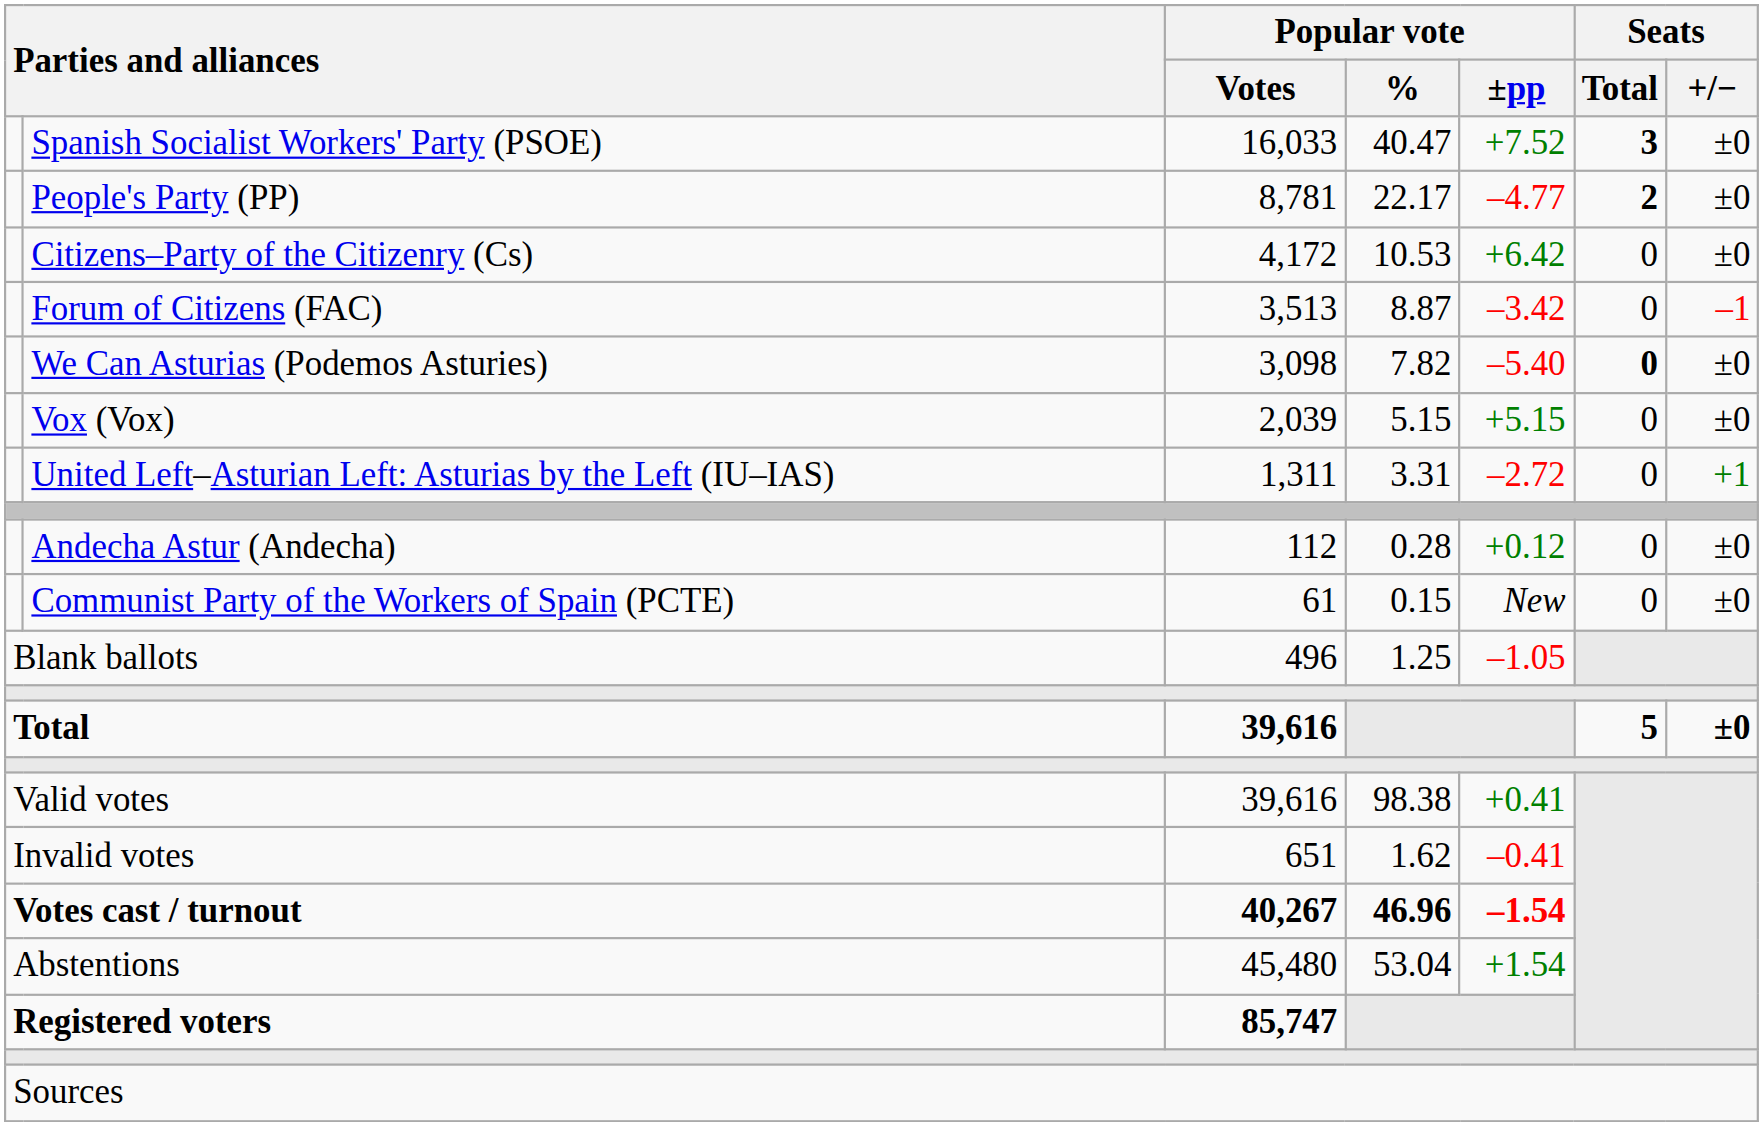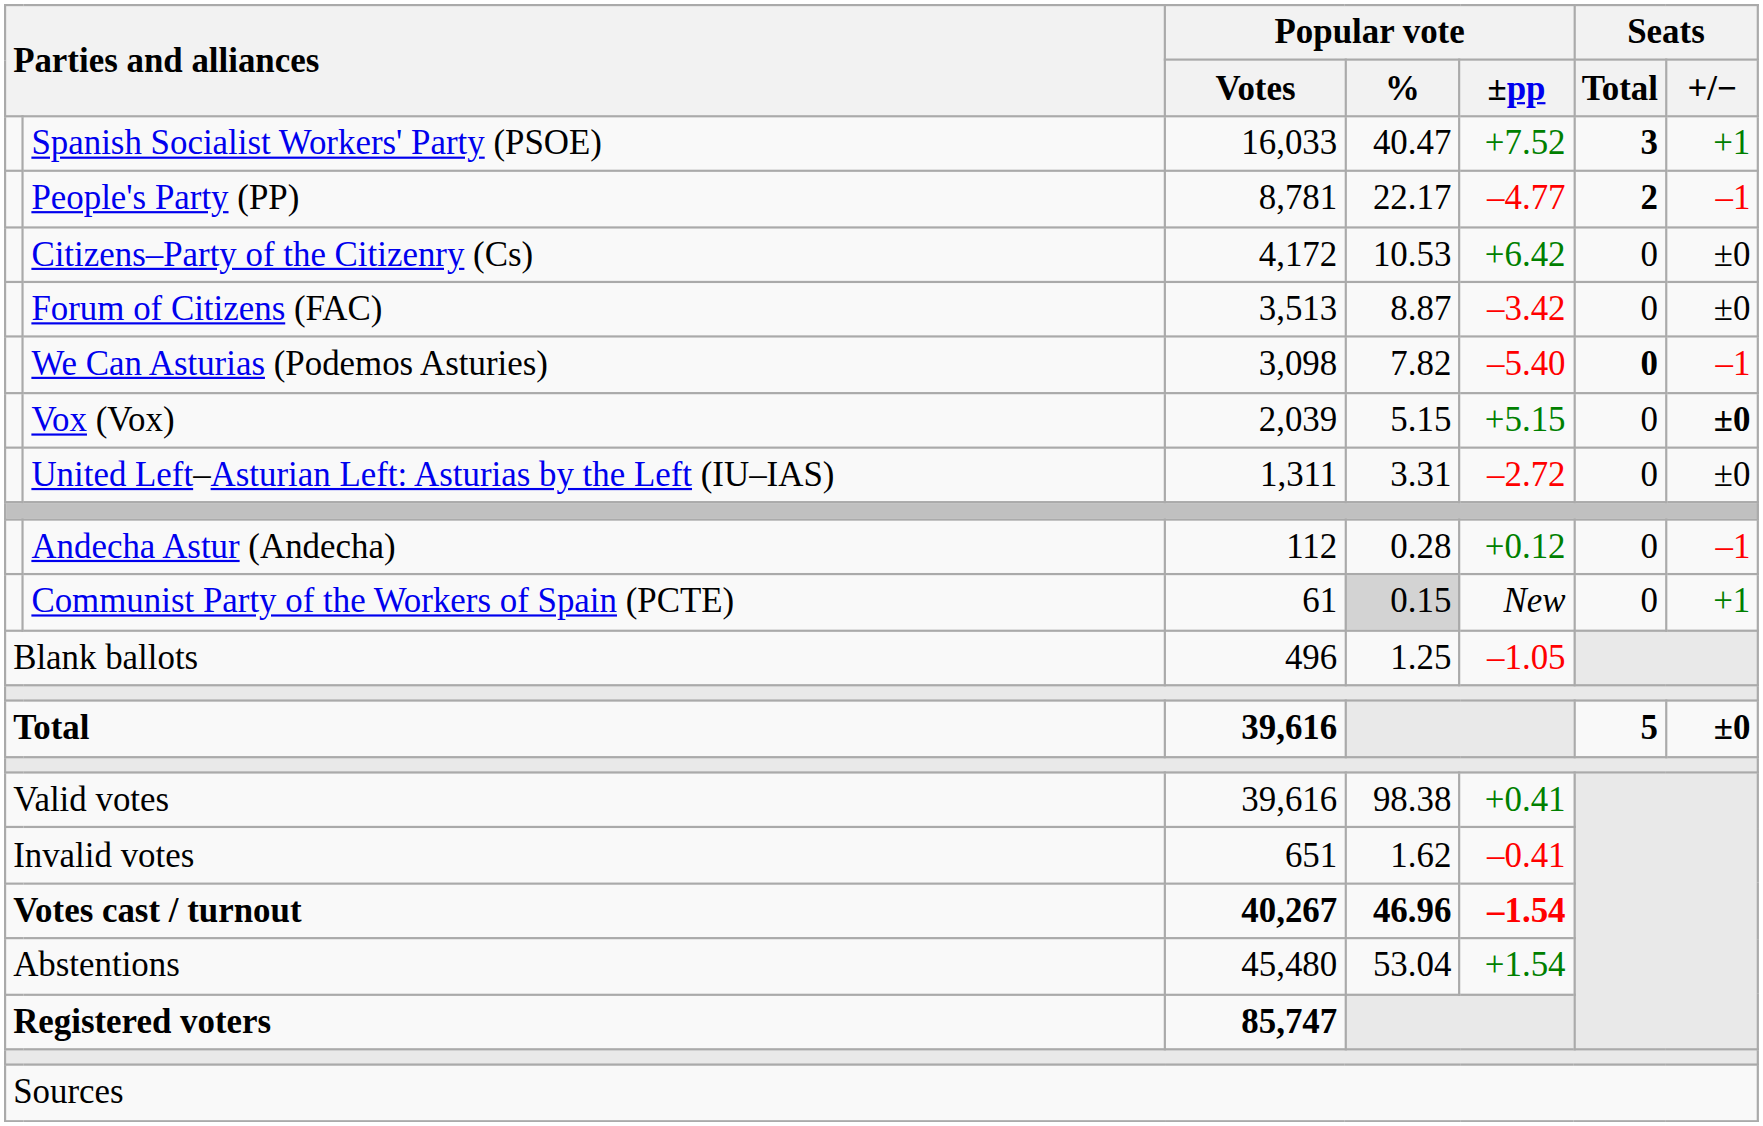(1732, 142) ±0 -> (1732, 142) +1
(1732, 198) ±0 -> (1733, 198) –1
(1733, 308) –1 -> (1732, 308) ±0
(1732, 364) ±0 -> (1733, 364) –1
(1732, 419) normal -> (1732, 419) bold
(1732, 474) +1 -> (1732, 474) ±0
(1732, 546) ±0 -> (1733, 546) –1
(1421, 601) no background -> (1421, 601) lightgrey background
(1732, 601) ±0 -> (1732, 601) +1
